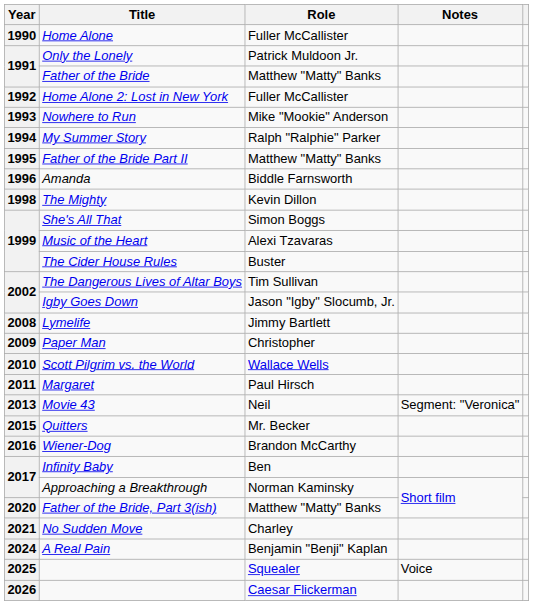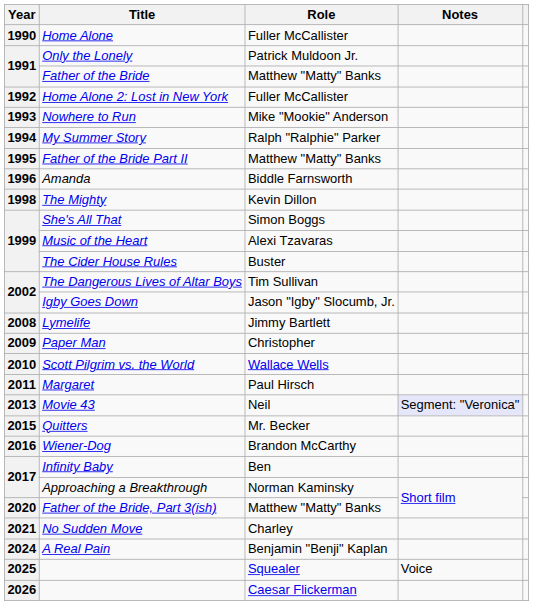(460, 405) no background -> (460, 405) lavender background
